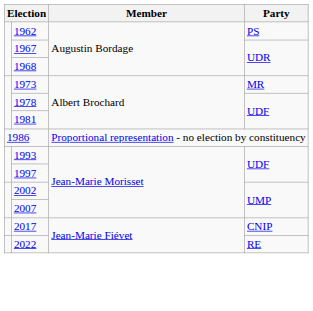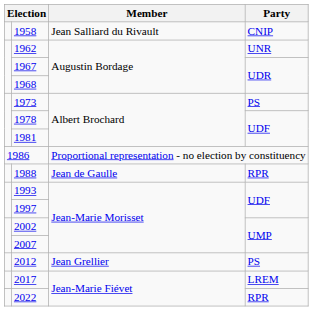+ row: (25, 31)
(253, 31) PS -> (259, 48) UNR
(256, 84) MR -> (254, 102) PS
+ row: (25, 173)
+ row: (25, 262)
(260, 226) CNIP -> (263, 279) LREM
(254, 244) RE -> (258, 297) RPR
